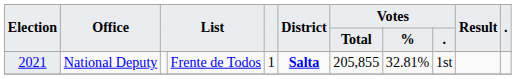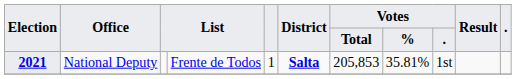(32, 63) normal -> (32, 63) bold
(356, 63) 205,855 -> (356, 63) 205,853
(408, 63) 32.81% -> (408, 63) 35.81%
